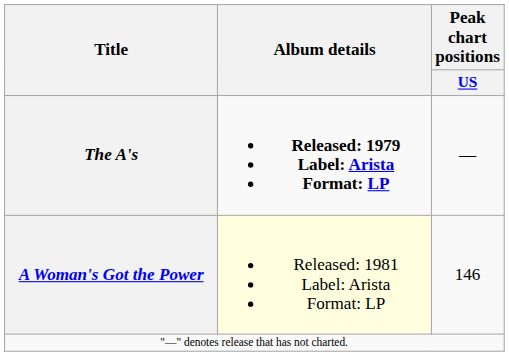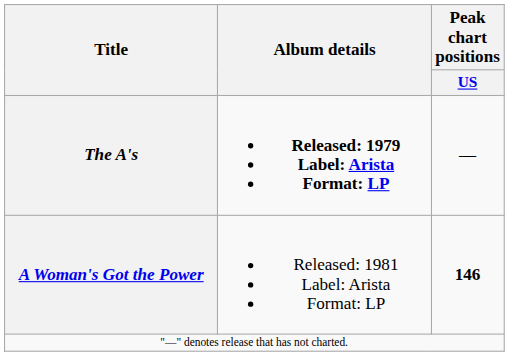(325, 284) lightyellow background -> (325, 284) no background
(467, 274) normal -> (467, 274) bold
